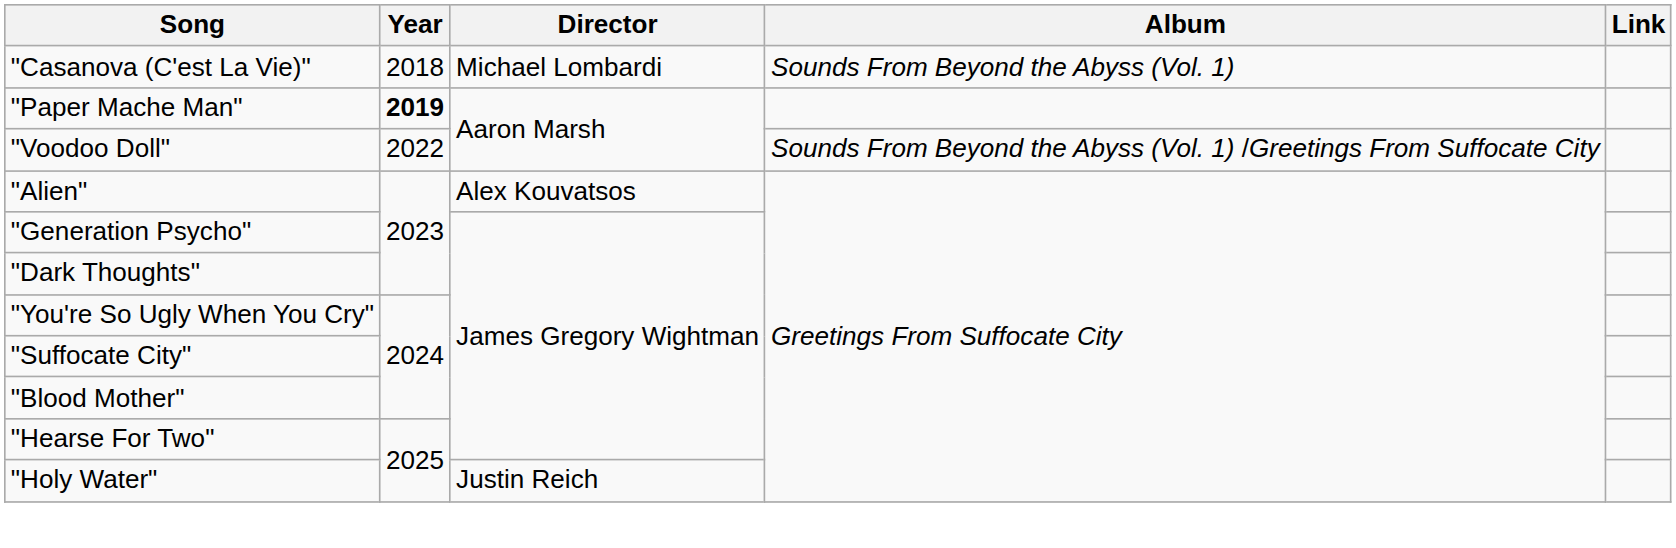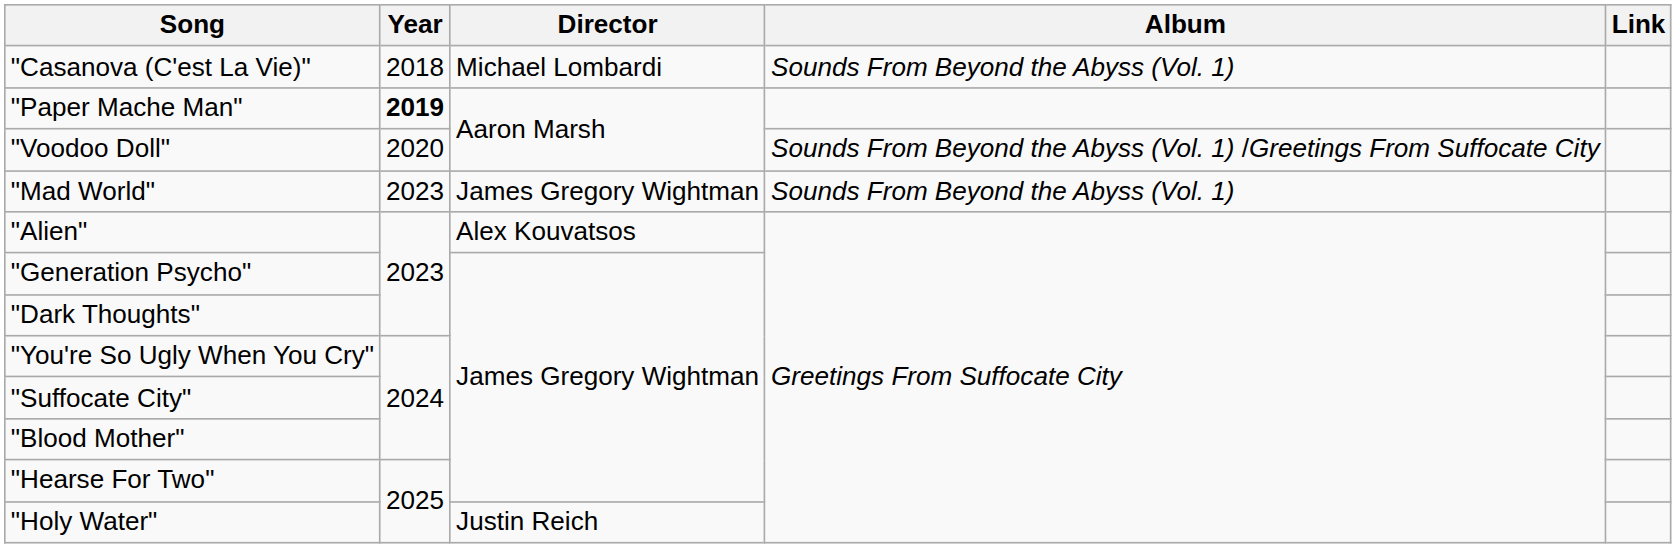(415, 149) 2022 -> (415, 149) 2020
+ row: (83, 190)
